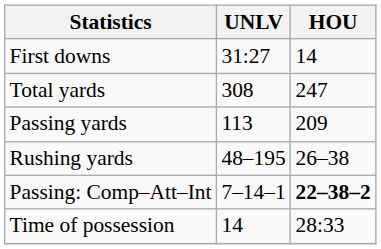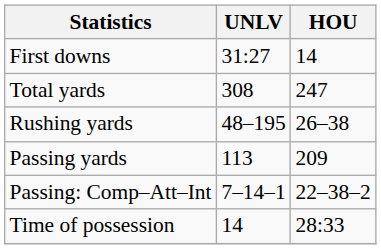rows swapped: (71, 157) <-> (68, 123)
(333, 191) bold -> (333, 191) normal
